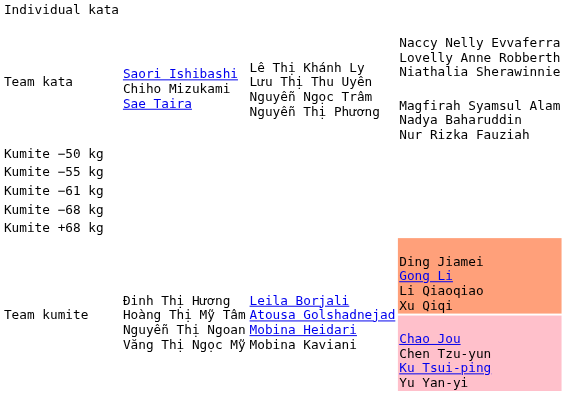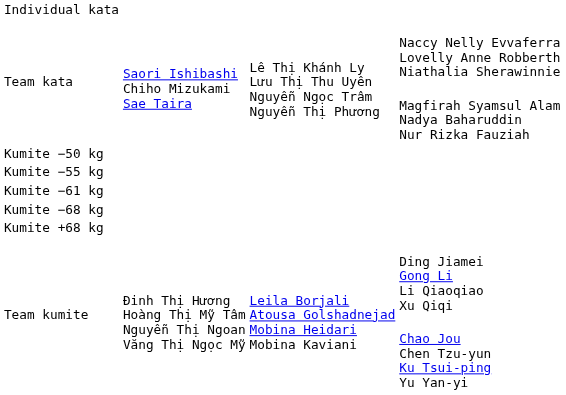(441, 283) lightsalmon background -> (441, 283) no background
(445, 361) pink background -> (445, 361) no background
